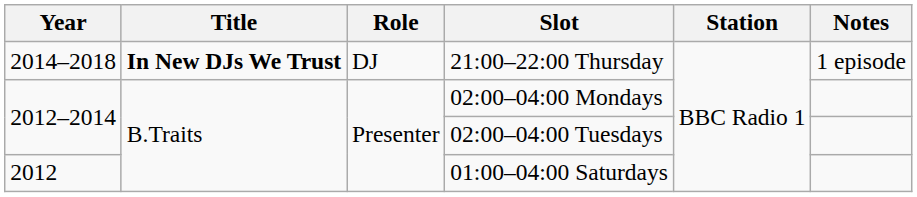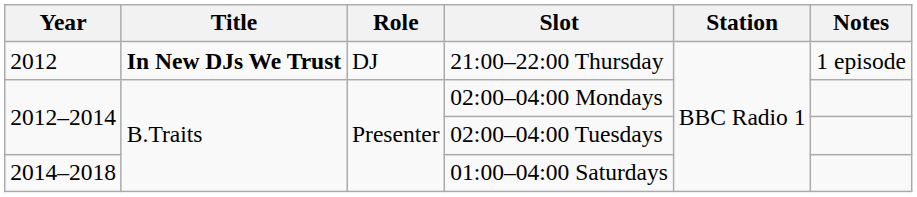(63, 60) 2014–2018 -> (34, 60) 2012
(34, 172) 2012 -> (63, 172) 2014–2018
